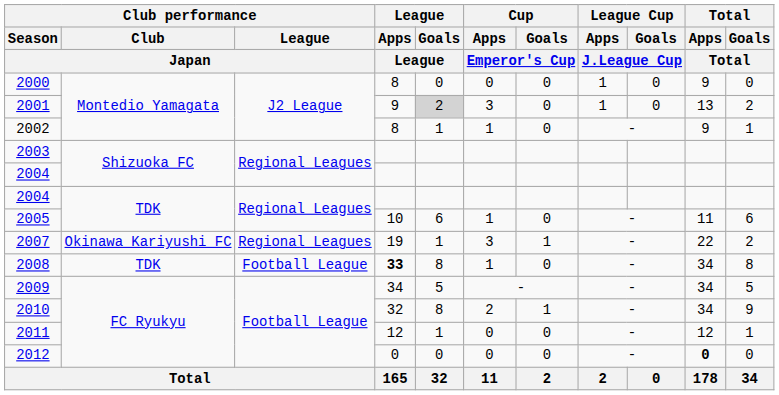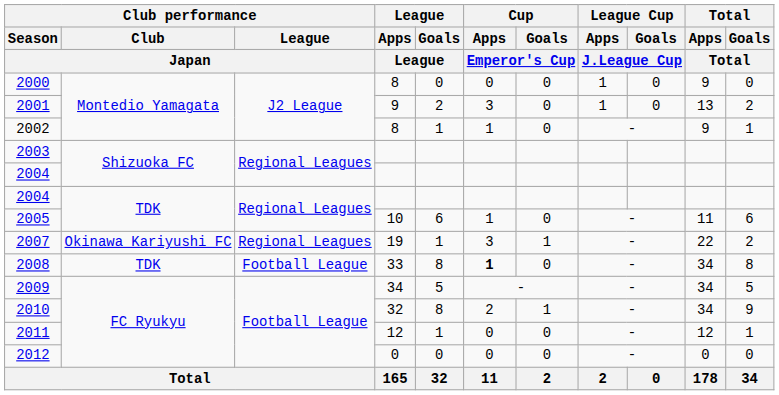(439, 107) lightgrey background -> (439, 107) no background
(395, 265) bold -> (395, 265) normal
(489, 265) normal -> (489, 265) bold
(705, 356) bold -> (705, 356) normal
